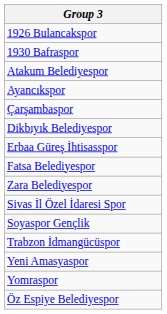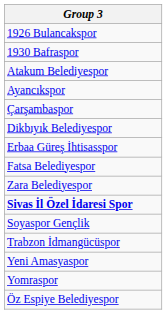(66, 204) normal -> (70, 204) bold
